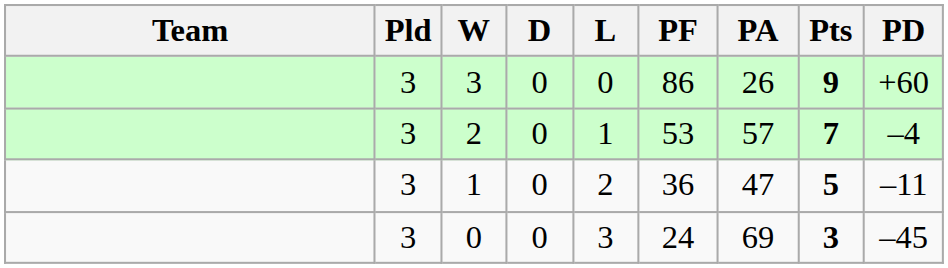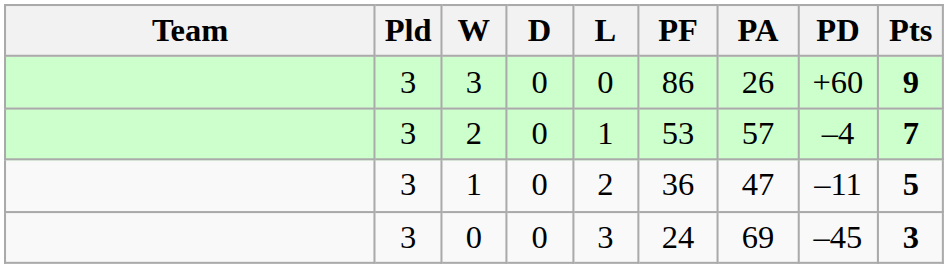columns swapped: (904, 30) <-> (831, 30)
